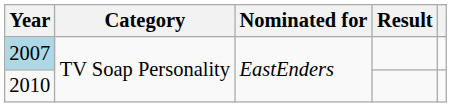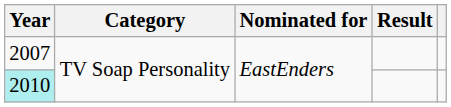(30, 53) lightblue background -> (30, 53) no background
(30, 85) no background -> (30, 85) paleturquoise background
